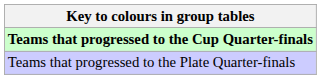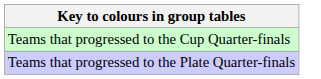(160, 39) bold -> (149, 39) normal
